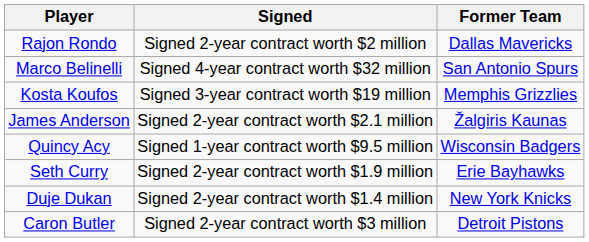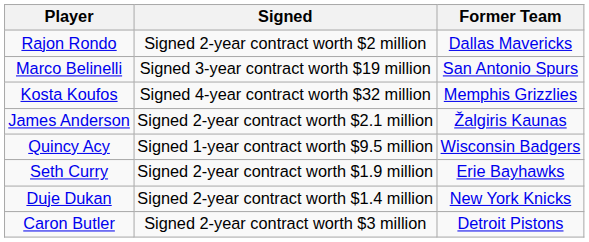(285, 69) Signed 4-year contract worth $32 million -> (285, 69) Signed 3-year contract worth $19 million
(285, 95) Signed 3-year contract worth $19 million -> (285, 95) Signed 4-year contract worth $32 million
